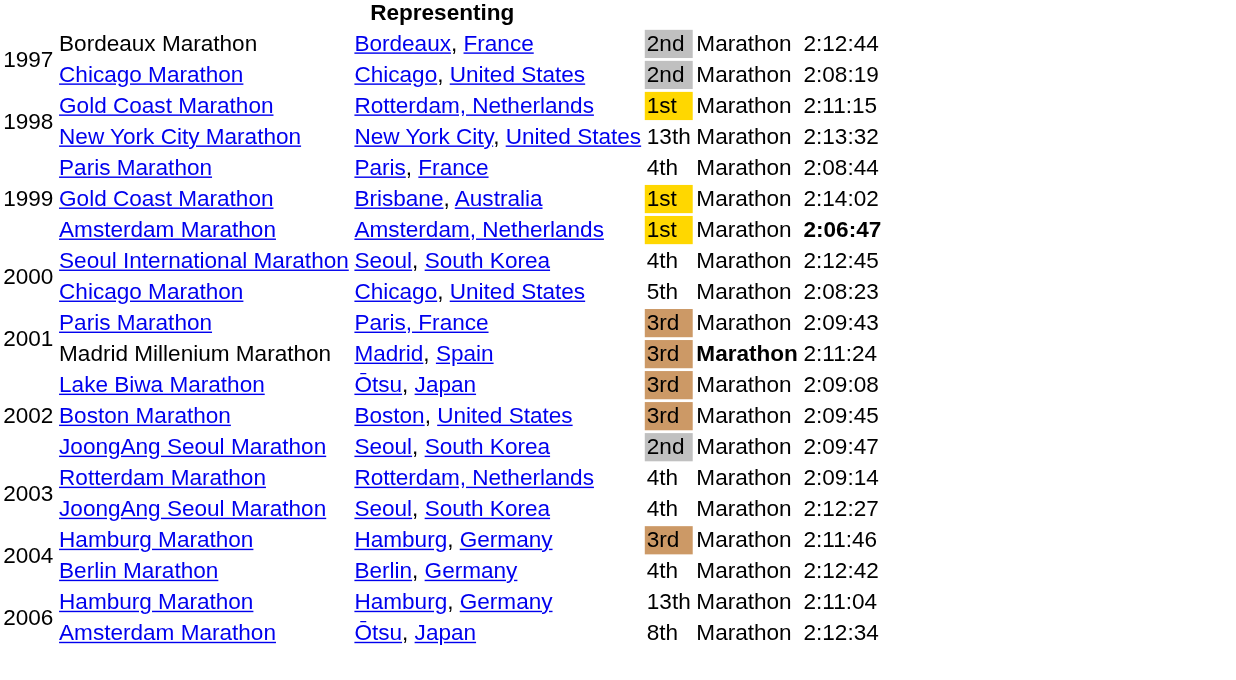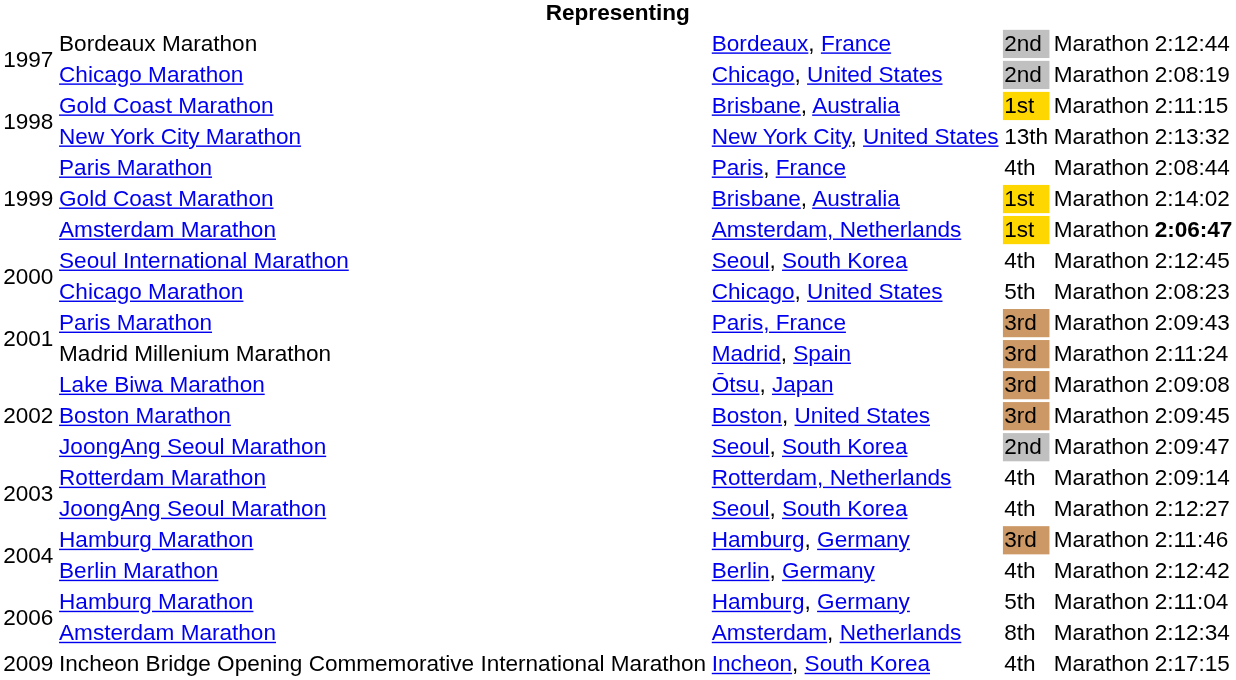(474, 105) Rotterdam, Netherlands -> (806, 105) Brisbane, Australia
(747, 353) bold -> (1101, 353) normal
(669, 602) 13th -> (1020, 602) 5th
(415, 633) Ōtsu, Japan -> (837, 633) Amsterdam, Netherlands
+ row: (28, 664)
